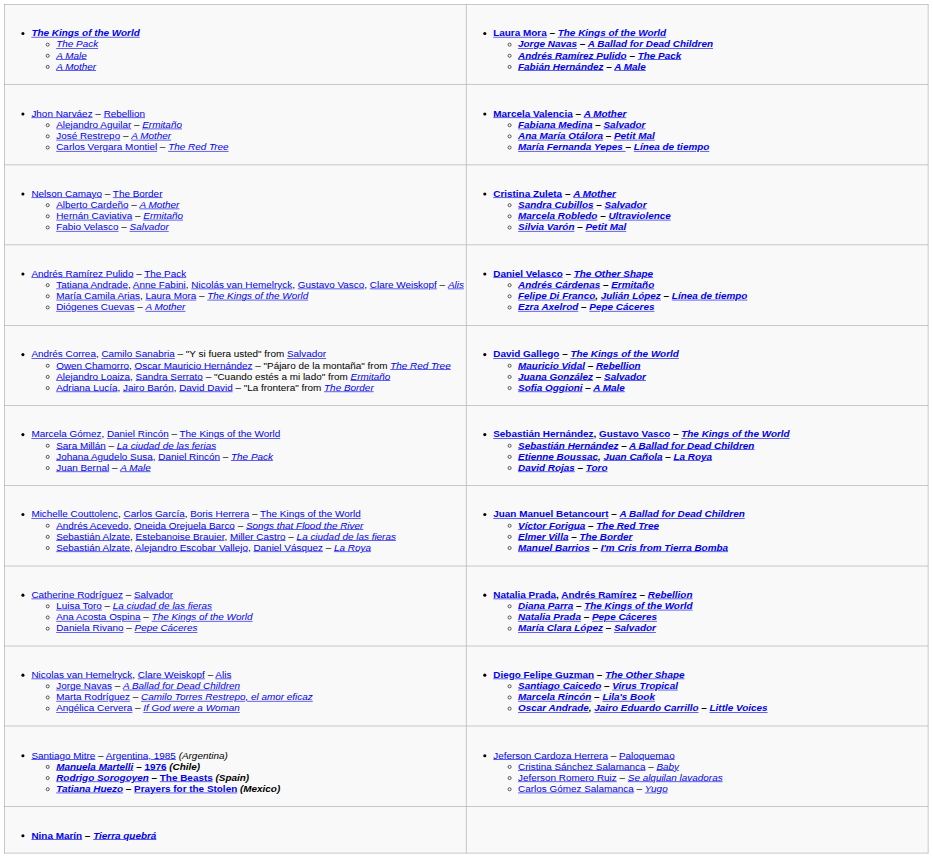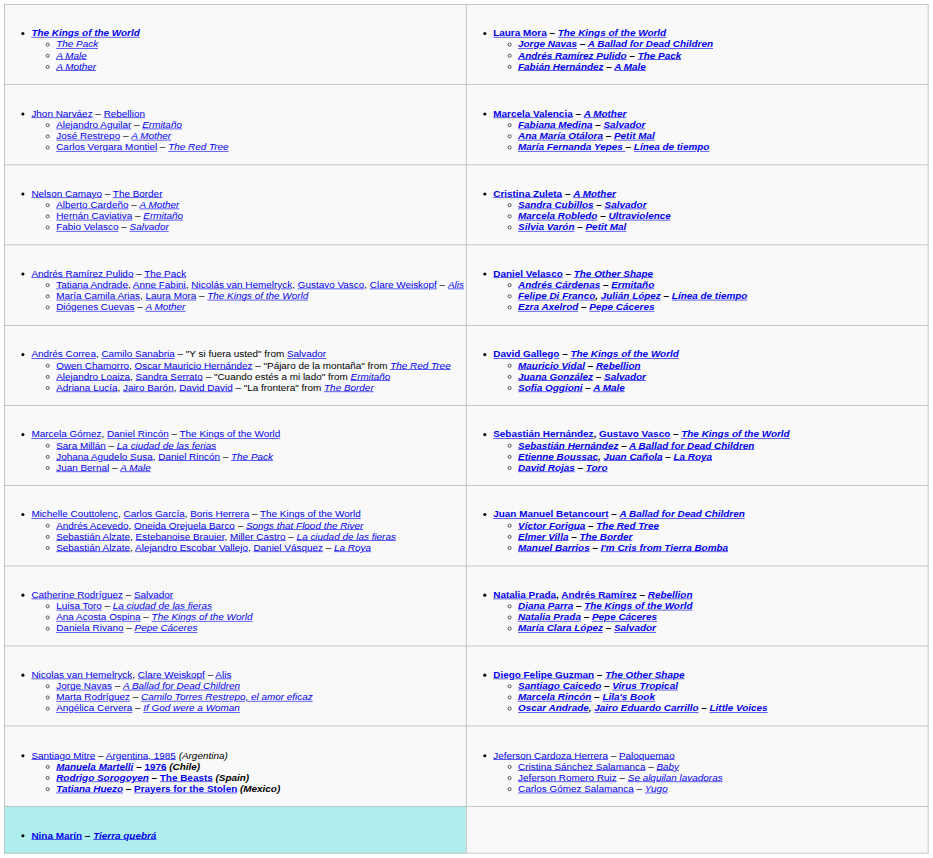(235, 835) no background -> (235, 835) paleturquoise background
